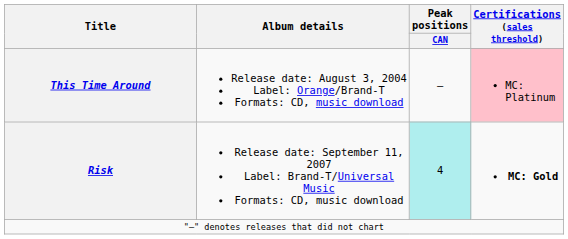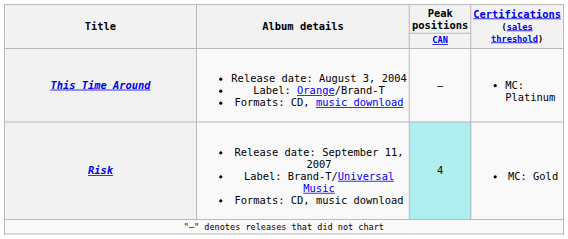(517, 91) pink background -> (517, 91) no background
(517, 177) bold -> (517, 177) normal
